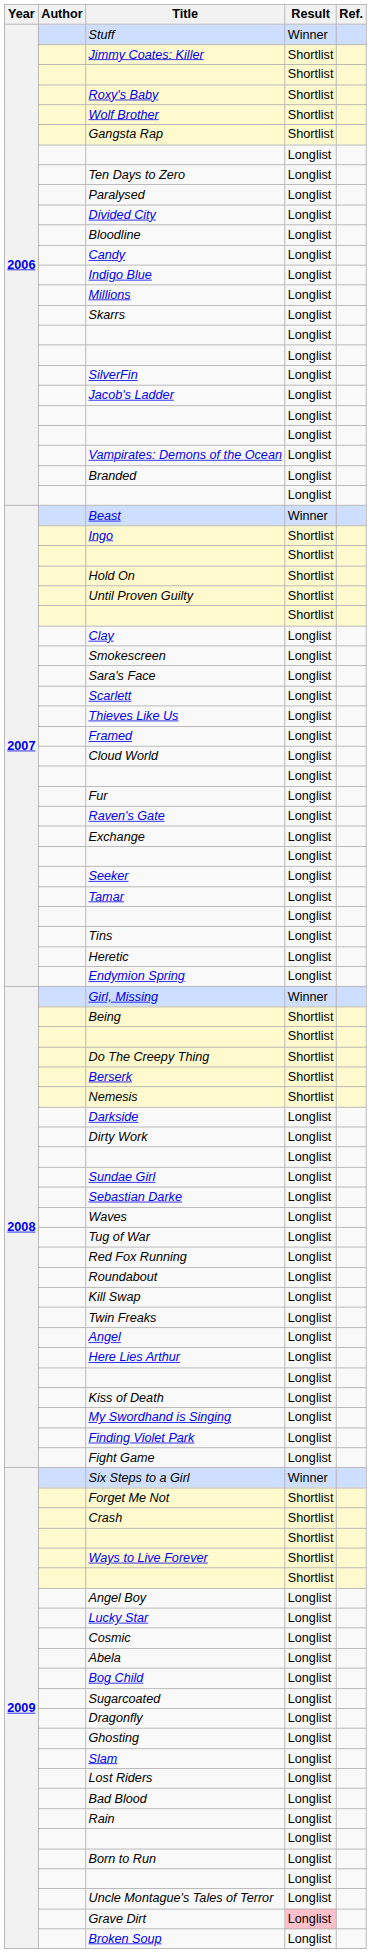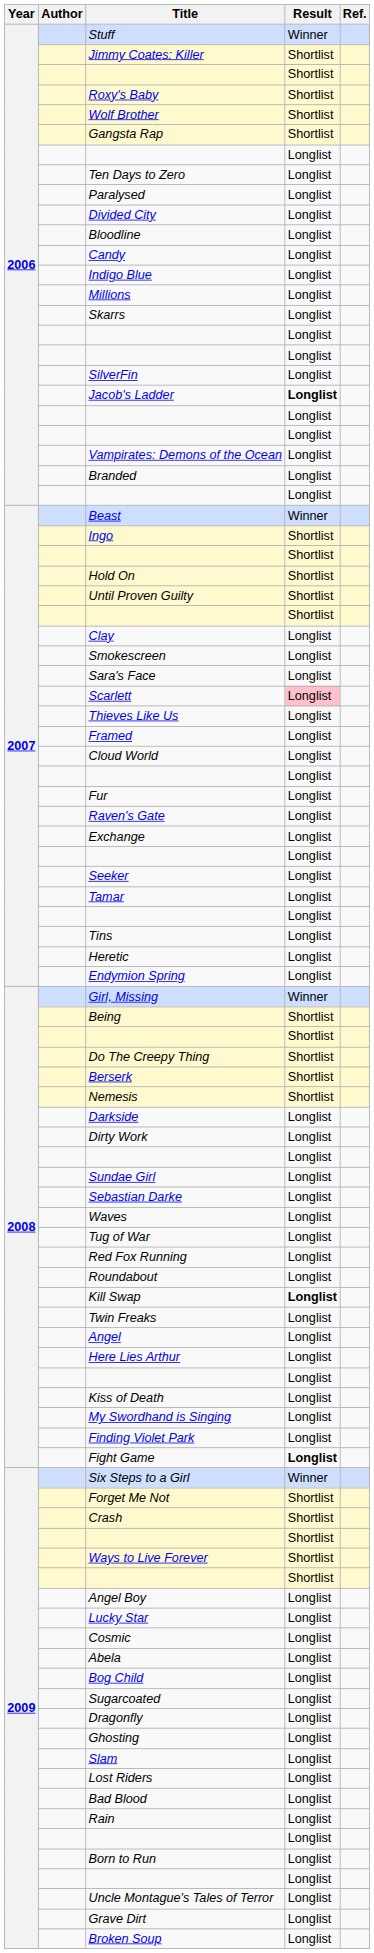(310, 395) normal -> (312, 395) bold
(310, 696) no background -> (310, 696) pink background
(310, 1297) normal -> (312, 1297) bold
(310, 1457) normal -> (312, 1457) bold
(310, 1918) pink background -> (310, 1918) no background
